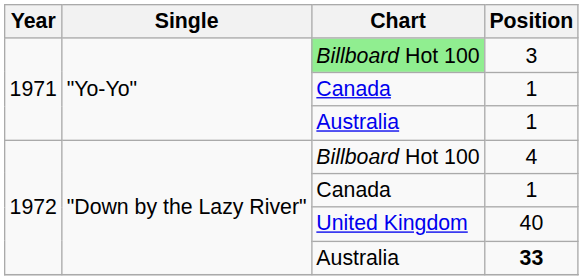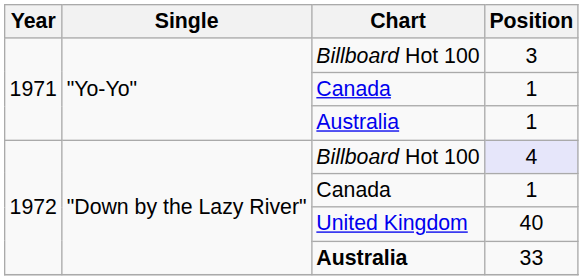(398, 55) lightgreen background -> (398, 55) no background
(531, 156) no background -> (531, 156) lavender background
(358, 257) normal -> (362, 257) bold
(531, 257) bold -> (531, 257) normal
